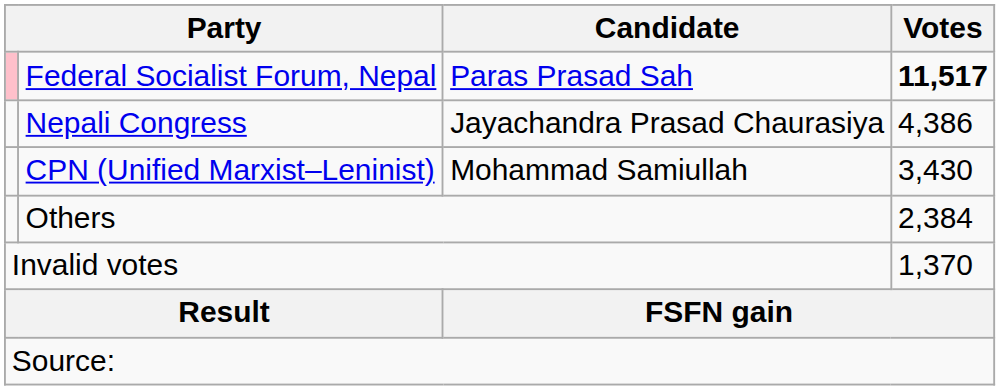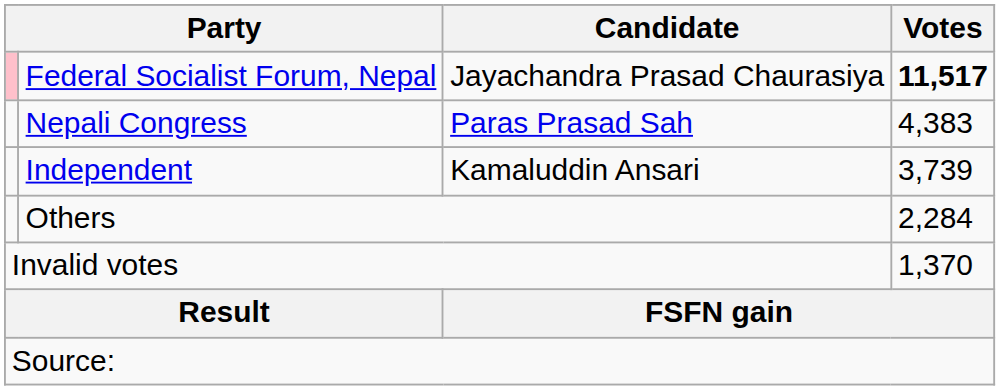(572, 75) Paras Prasad Sah -> (667, 75) Jayachandra Prasad Chaurasiya
(667, 123) Jayachandra Prasad Chaurasiya -> (572, 123) Paras Prasad Sah
(935, 123) 4,386 -> (935, 123) 4,383
+ row: (109, 170)
- row: (230, 170)
(935, 218) 2,384 -> (935, 218) 2,284
